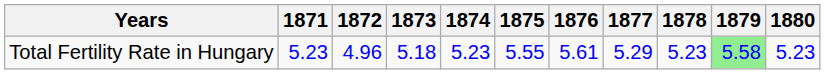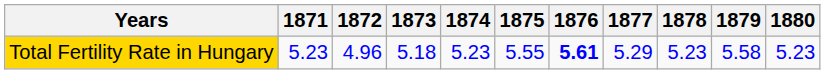(141, 52) no background -> (141, 52) gold background
(579, 52) normal -> (579, 52) bold
(741, 52) lightgreen background -> (741, 52) no background
